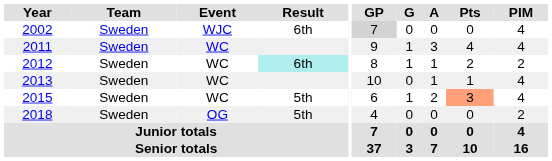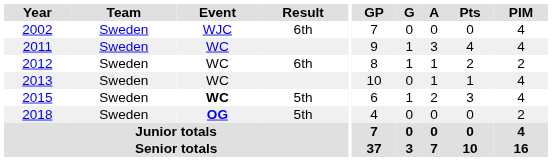(374, 29) lightgrey background -> (374, 29) no background
(303, 63) paleturquoise background -> (303, 63) no background
(217, 97) normal -> (217, 97) bold
(470, 97) lightsalmon background -> (470, 97) no background
(217, 114) normal -> (217, 114) bold
